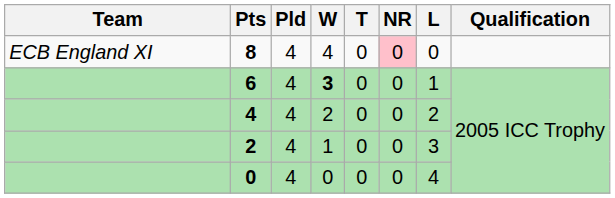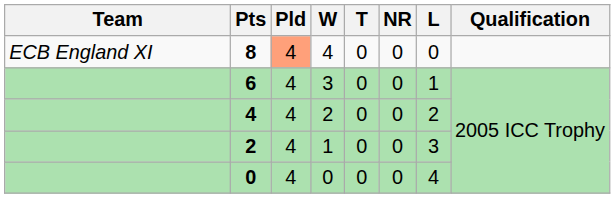(291, 51) no background -> (291, 51) lightsalmon background
(398, 51) pink background -> (398, 51) no background
(328, 83) bold -> (328, 83) normal
